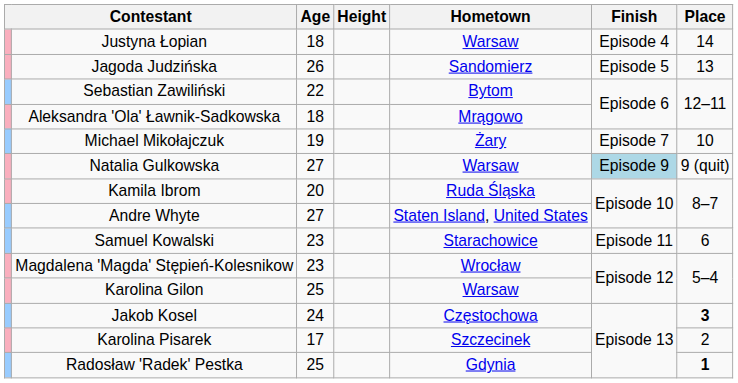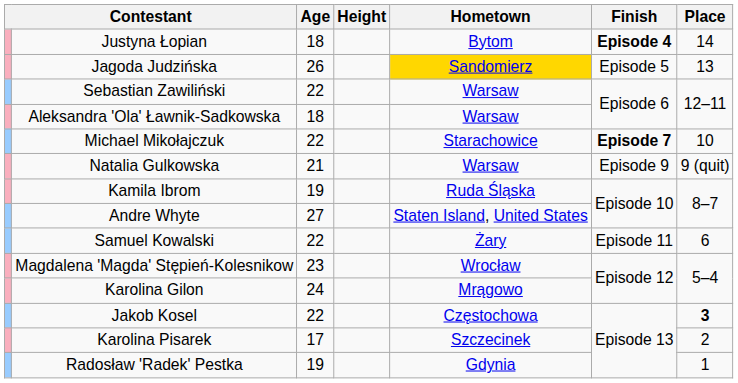(491, 41) Warsaw -> (491, 41) Bytom
(634, 41) normal -> (634, 41) bold
(491, 66) no background -> (491, 66) gold background
(491, 91) Bytom -> (491, 91) Warsaw
(491, 116) Mrągowo -> (491, 116) Warsaw
(315, 141) 19 -> (315, 141) 22
(491, 141) Żary -> (491, 141) Starachowice
(634, 141) normal -> (634, 141) bold
(315, 166) 27 -> (315, 166) 21
(634, 166) lightblue background -> (634, 166) no background
(315, 191) 20 -> (315, 191) 19
(315, 240) 23 -> (315, 240) 22
(491, 240) Starachowice -> (491, 240) Żary
(315, 290) 25 -> (315, 290) 24
(491, 290) Warsaw -> (491, 290) Mrągowo
(315, 315) 24 -> (315, 315) 22
(315, 365) 25 -> (315, 365) 19
(705, 365) bold -> (705, 365) normal
